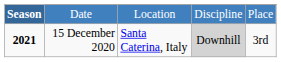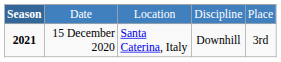(218, 40) lightgrey background -> (218, 40) no background
